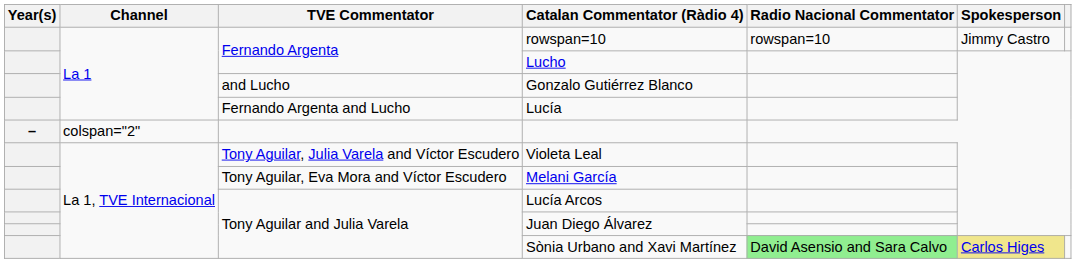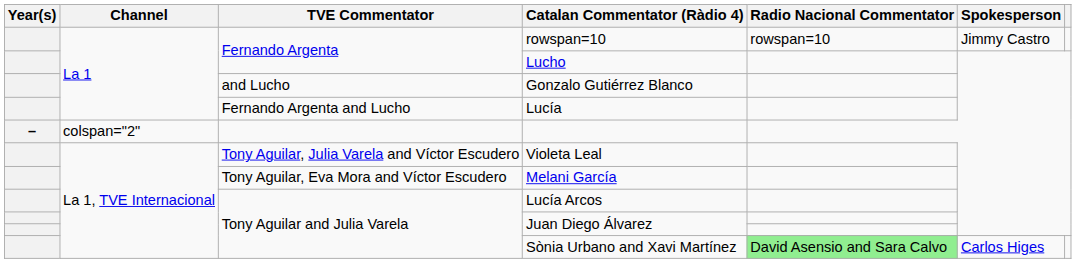(1003, 246) khaki background -> (1003, 246) no background
